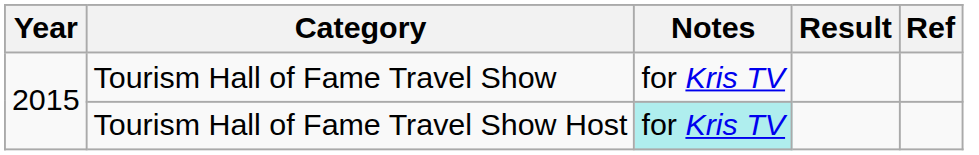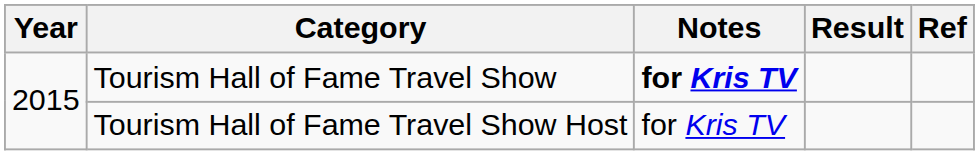(713, 76) normal -> (719, 76) bold
(713, 125) paleturquoise background -> (713, 125) no background
